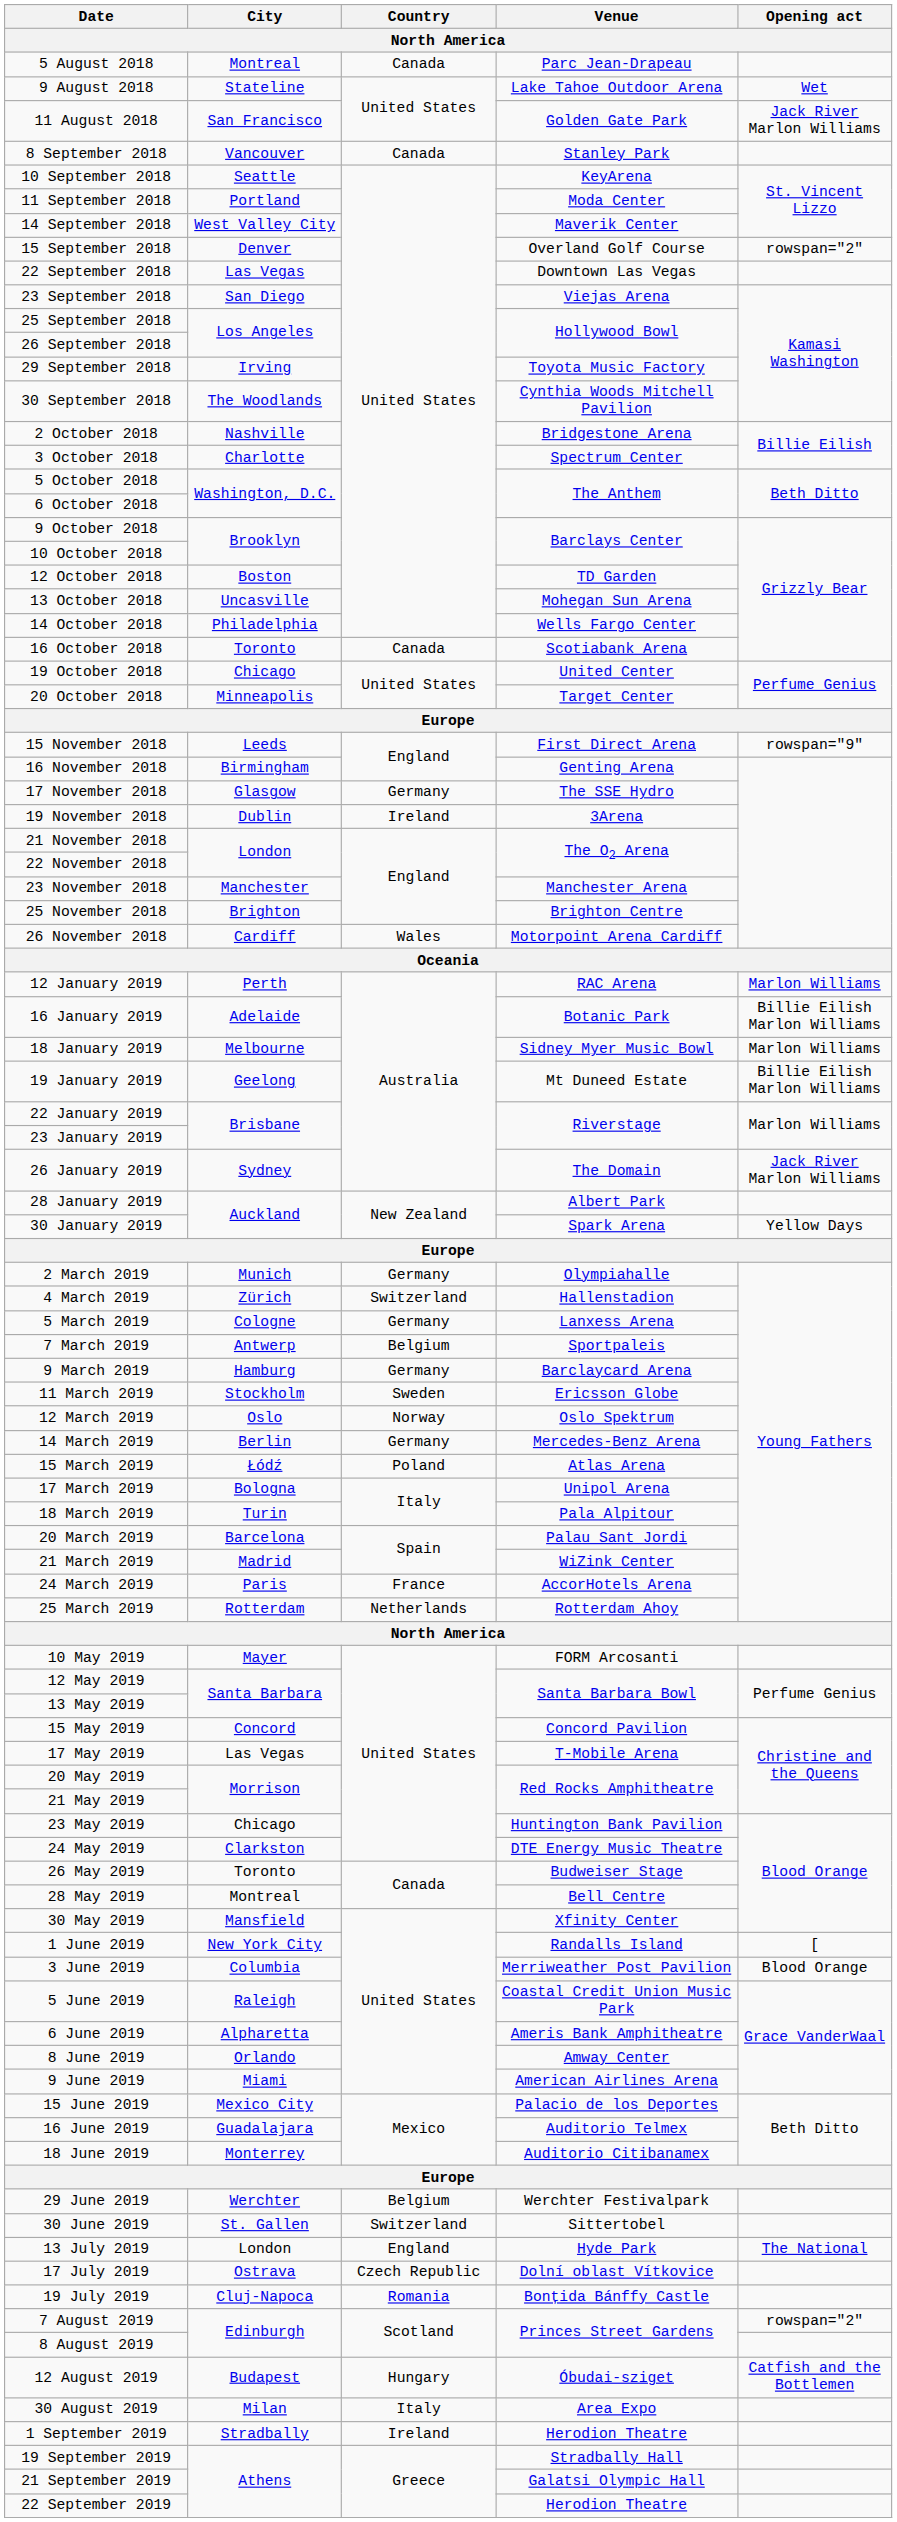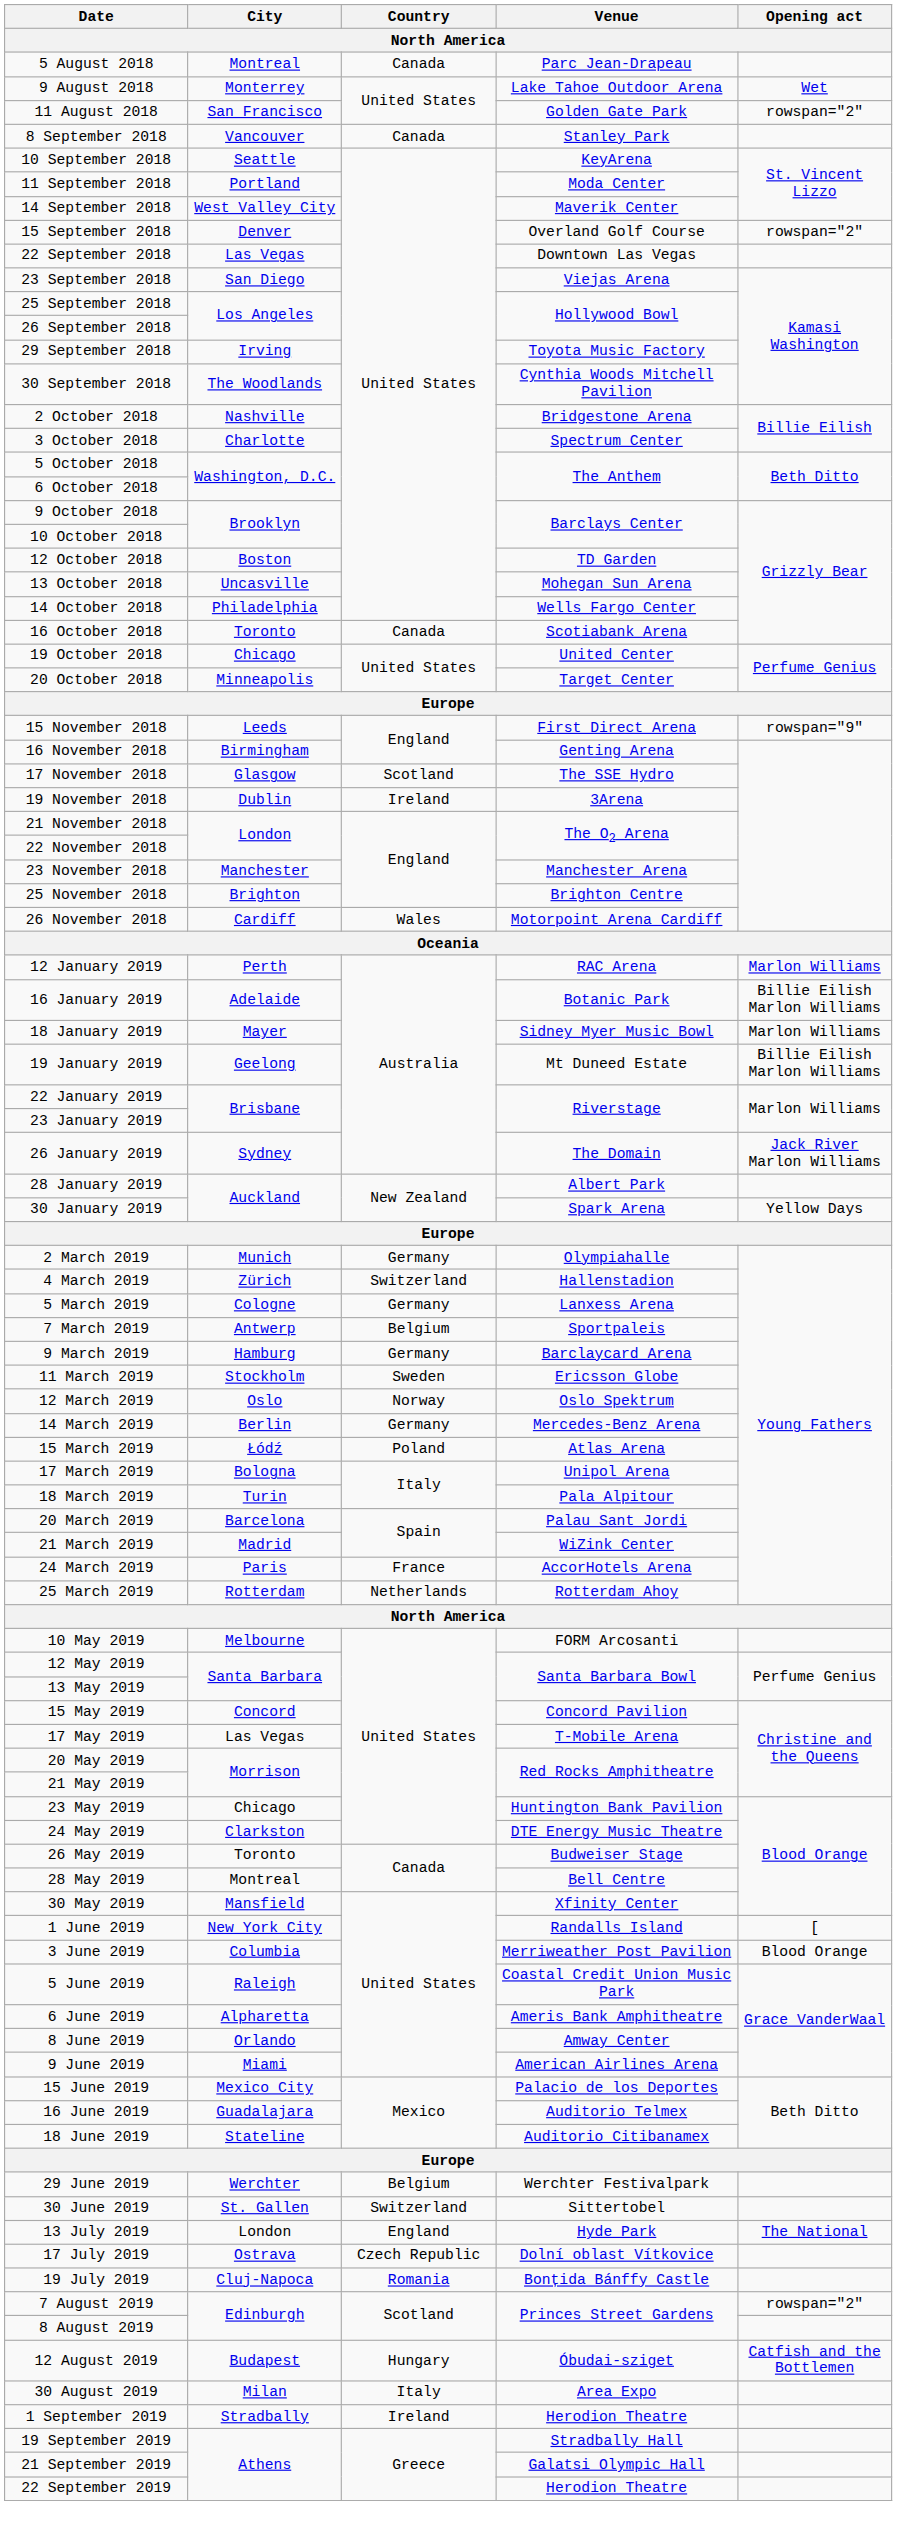(265, 88) Stateline -> (265, 88) Monterrey
(815, 121) Jack River Marlon Williams -> (815, 112) rowspan="2"
(419, 793) Germany -> (419, 776) Scotland
(265, 1049) Melbourne -> (265, 1032) Mayer
(265, 1658) Mayer -> (265, 1641) Melbourne
(265, 2153) Monterrey -> (265, 2136) Stateline
